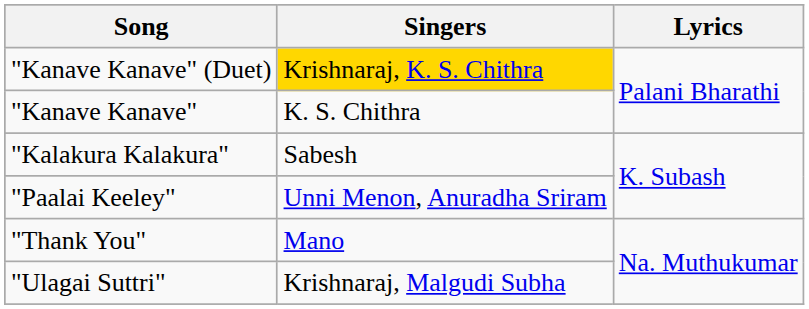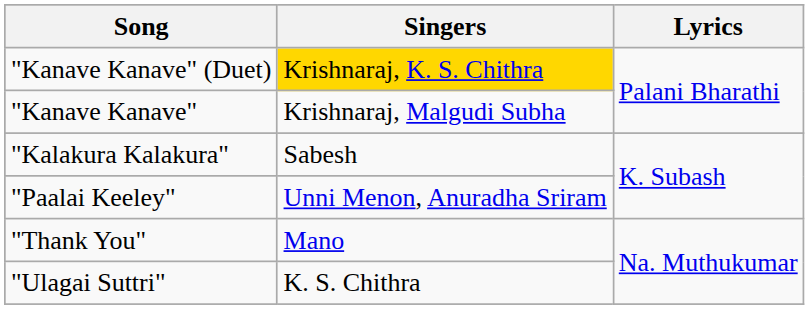(352, 111) K. S. Chithra -> (425, 111) Krishnaraj, Malgudi Subha
(425, 283) Krishnaraj, Malgudi Subha -> (352, 283) K. S. Chithra
